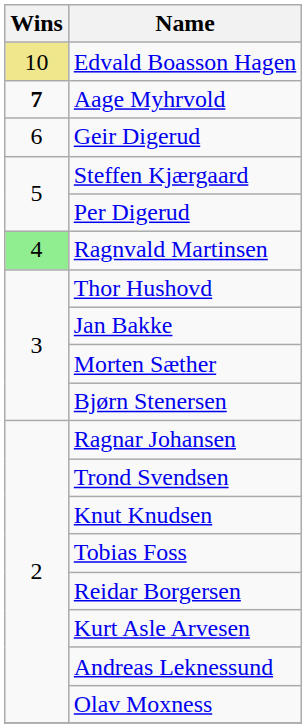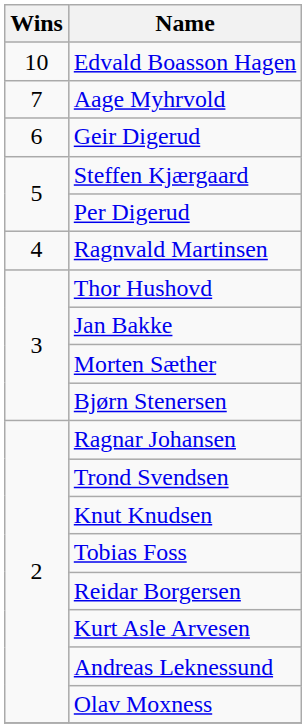(37, 61) khaki background -> (37, 61) no background
(37, 99) bold -> (37, 99) normal
(37, 250) lightgreen background -> (37, 250) no background
